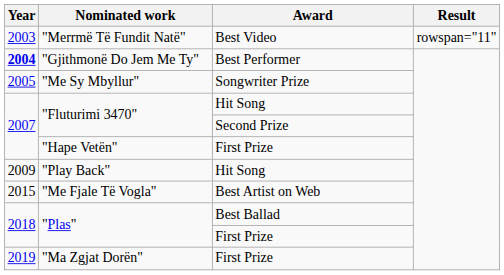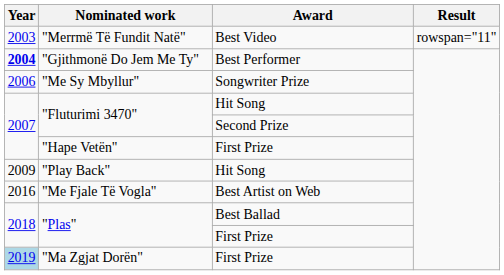(22, 81) 2005 -> (22, 81) 2006
(22, 192) 2015 -> (22, 192) 2016
(22, 258) no background -> (22, 258) lightblue background
